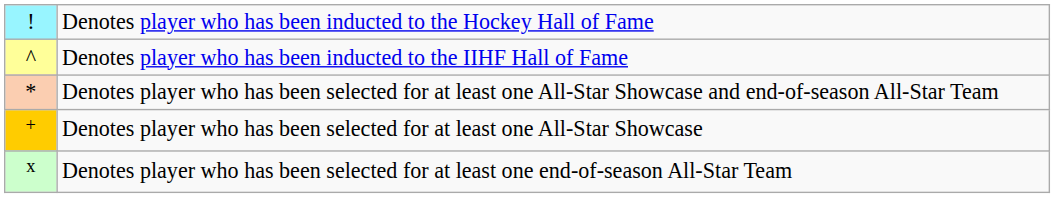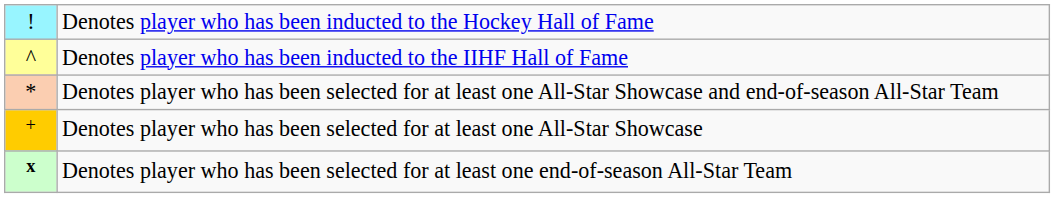(31, 166) normal -> (31, 171) bold
